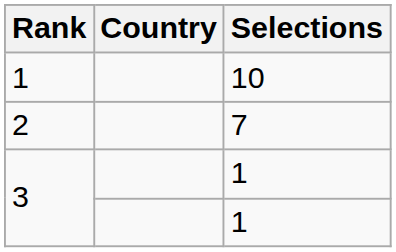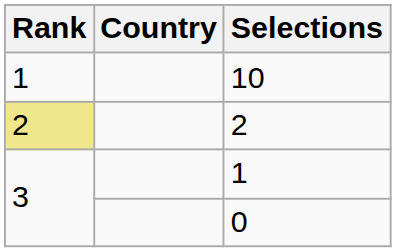(20, 125) no background -> (20, 125) khaki background
(239, 125) 7 -> (239, 125) 2
(239, 221) 1 -> (239, 221) 0
